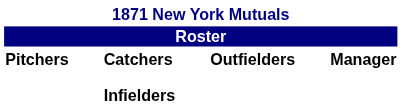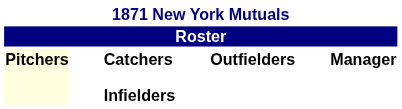(37, 59) no background -> (37, 59) lightyellow background
